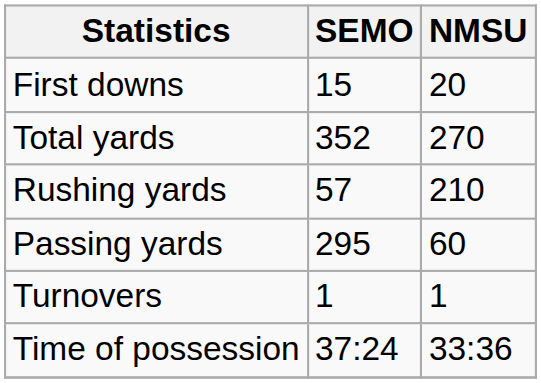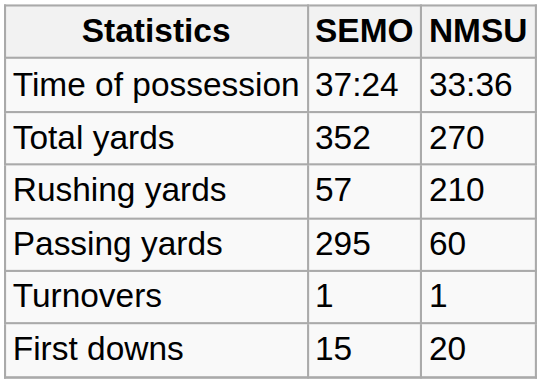rows swapped: (98, 84) <-> (156, 349)
